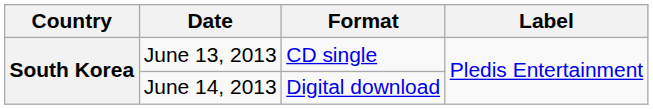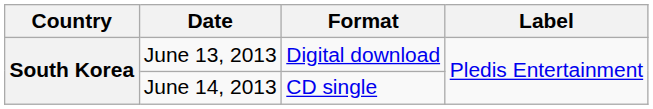(332, 54) CD single -> (363, 54) Digital download
(363, 87) Digital download -> (332, 87) CD single
